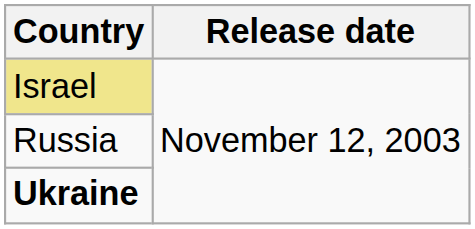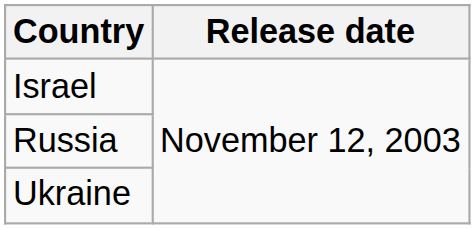(55, 85) khaki background -> (55, 85) no background
(76, 194) bold -> (72, 194) normal
